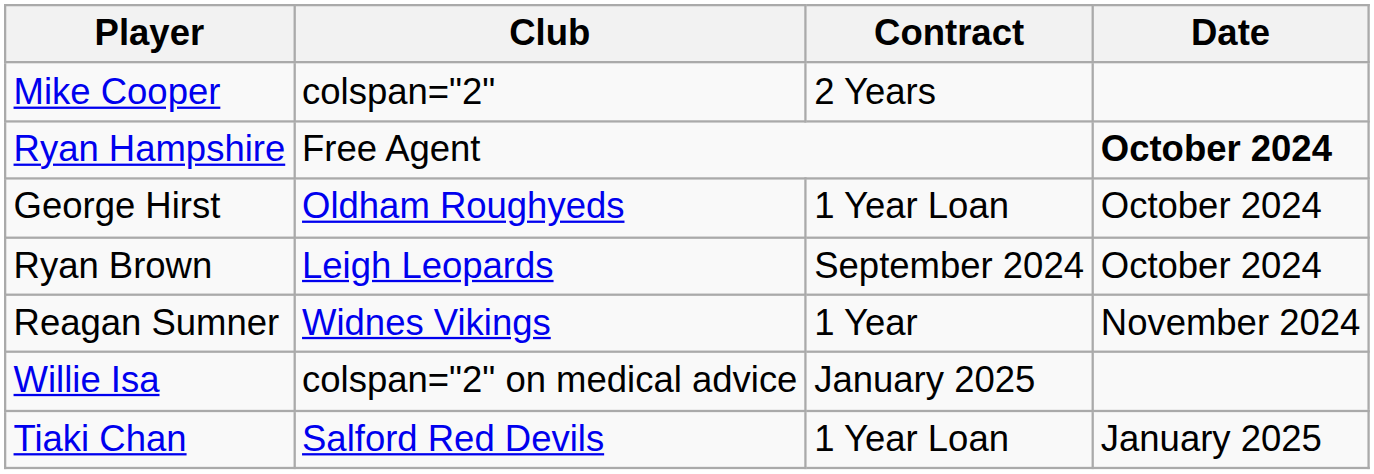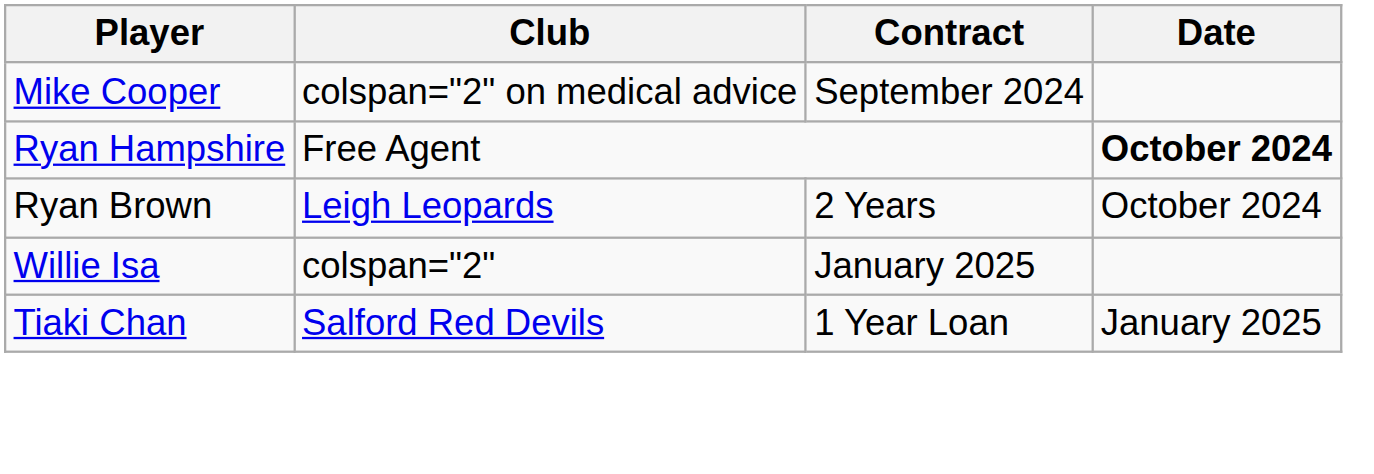(399, 91) colspan="2" -> (550, 91) colspan="2" on medical advice
(875, 91) 2 Years -> (949, 91) September 2024
- row: (117, 206)
(949, 264) September 2024 -> (875, 206) 2 Years
- row: (146, 322)
(550, 380) colspan="2" on medical advice -> (399, 264) colspan="2"
